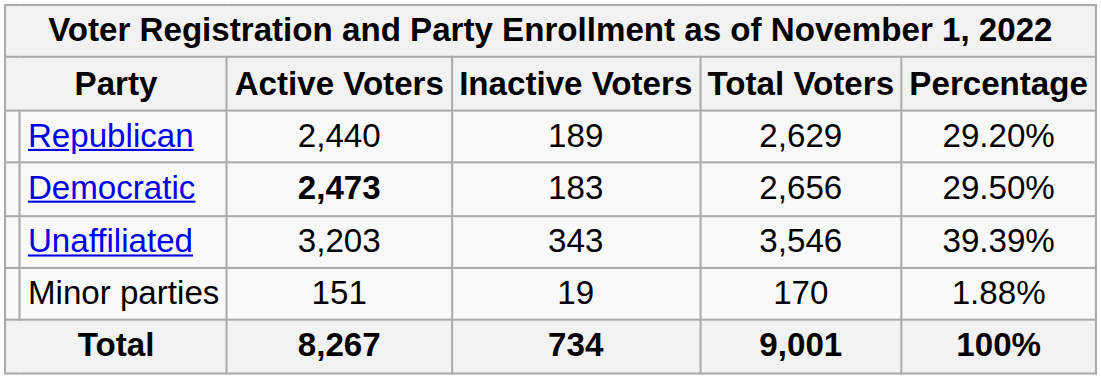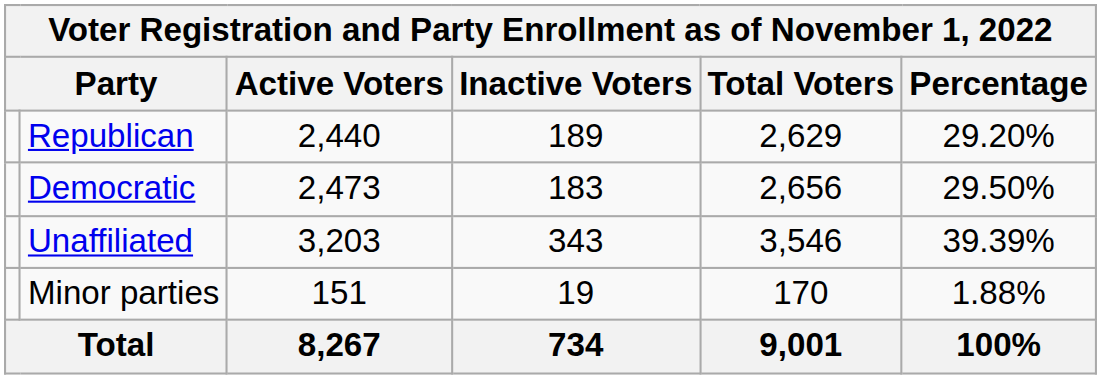(339, 188) bold -> (339, 188) normal
